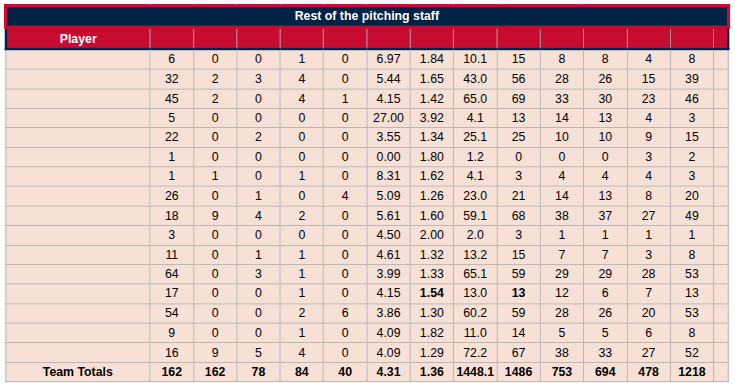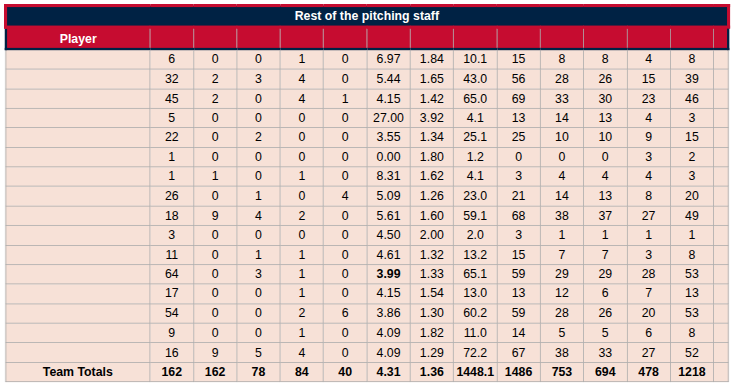(389, 274) normal -> (389, 274) bold
(432, 293) bold -> (432, 293) normal
(519, 293) bold -> (519, 293) normal
